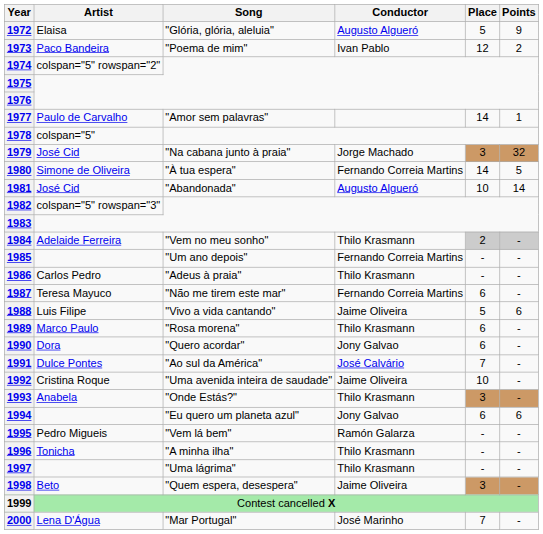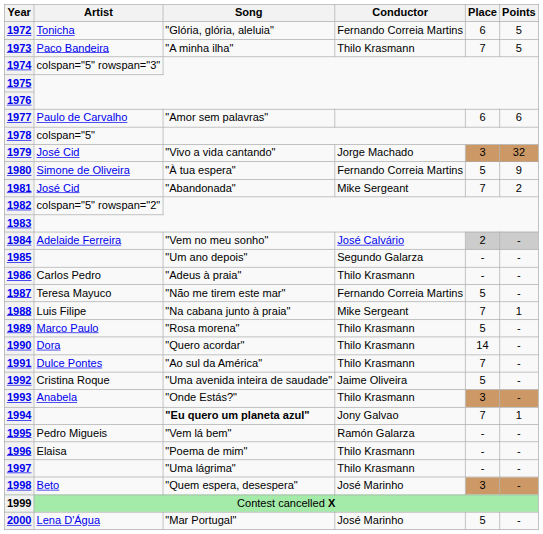(52, 30) Elaisa -> (56, 30) Tonicha
(378, 30) Augusto Algueró -> (400, 30) Fernando Correia Martins
(483, 30) 5 -> (483, 30) 6
(519, 30) 9 -> (519, 30) 5
(206, 48) "Poema de mim" -> (199, 48) "A minha ilha"
(363, 48) Ivan Pablo -> (376, 48) Thilo Krasmann
(483, 48) 12 -> (483, 48) 7
(519, 48) 2 -> (519, 48) 5
(98, 65) colspan="5" rowspan="2" -> (98, 65) colspan="5" rowspan="3"
(483, 118) 14 -> (483, 118) 6
(519, 118) 1 -> (519, 118) 6
(228, 153) "Na cabana junto à praia" -> (220, 153) "Vivo a vida cantando"
(483, 170) 14 -> (483, 170) 5
(519, 170) 5 -> (519, 170) 9
(378, 188) Augusto Algueró -> (373, 188) Mike Sergeant
(483, 188) 10 -> (483, 188) 7
(519, 188) 14 -> (519, 188) 2
(98, 205) colspan="5" rowspan="3" -> (98, 205) colspan="5" rowspan="2"
(376, 240) Thilo Krasmann -> (371, 240) José Calvário
(400, 258) Fernando Correia Martins -> (380, 258) Segundo Galarza
(483, 293) 6 -> (483, 293) 5
(220, 310) "Vivo a vida cantando" -> (228, 310) "Na cabana junto à praia"
(372, 310) Jaime Oliveira -> (373, 310) Mike Sergeant
(483, 310) 5 -> (483, 310) 7
(519, 310) 6 -> (519, 310) 1
(483, 328) 6 -> (483, 328) 5
(368, 345) Jony Galvao -> (376, 345) Thilo Krasmann
(483, 345) 6 -> (483, 345) 14
(371, 363) José Calvário -> (376, 363) Thilo Krasmann
(483, 380) 10 -> (483, 380) 5
(232, 415) normal -> (237, 415) bold
(483, 415) 6 -> (483, 415) 7
(519, 415) 6 -> (519, 415) 1
(56, 450) Tonicha -> (52, 450) Elaisa
(199, 450) "A minha ilha" -> (206, 450) "Poema de mim"
(372, 485) Jaime Oliveira -> (370, 485) José Marinho
(483, 521) 7 -> (483, 521) 5
